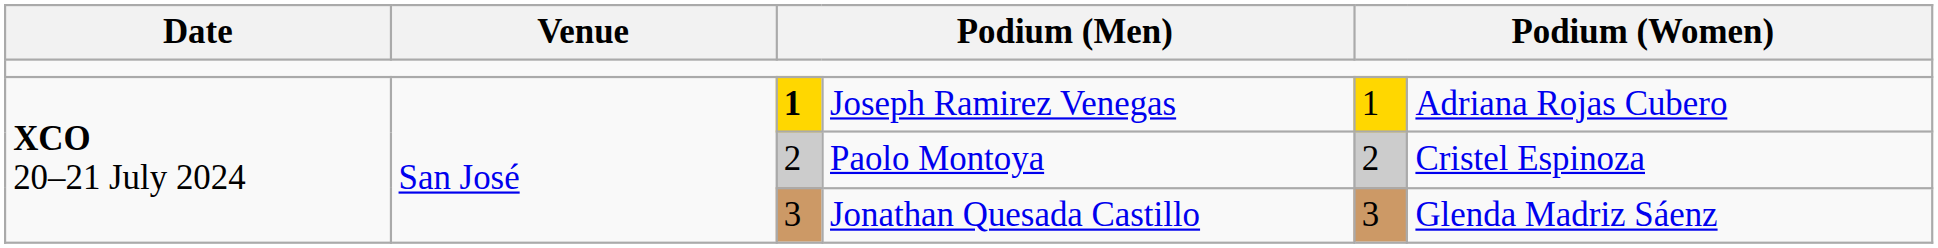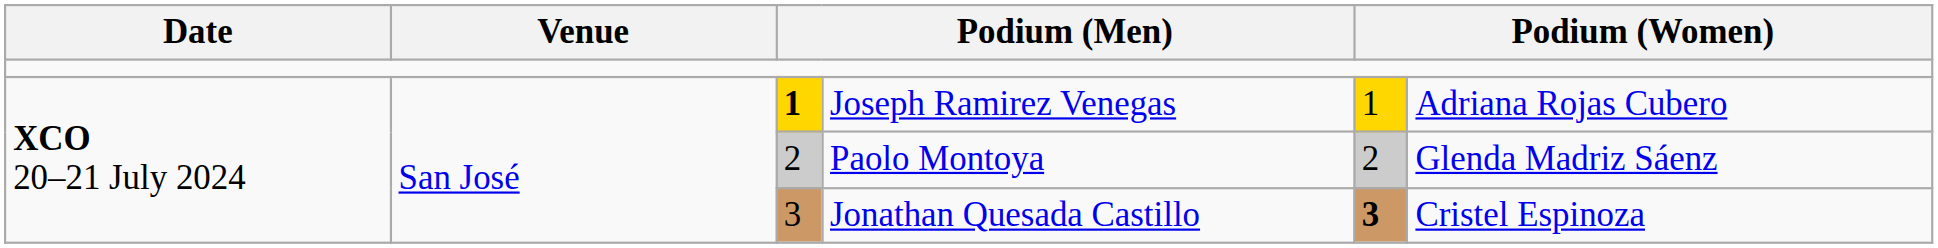(1530, 158) Cristel Espinoza -> (1566, 158) Glenda Madriz Sáenz
(1371, 214) normal -> (1371, 214) bold
(1566, 214) Glenda Madriz Sáenz -> (1530, 214) Cristel Espinoza
